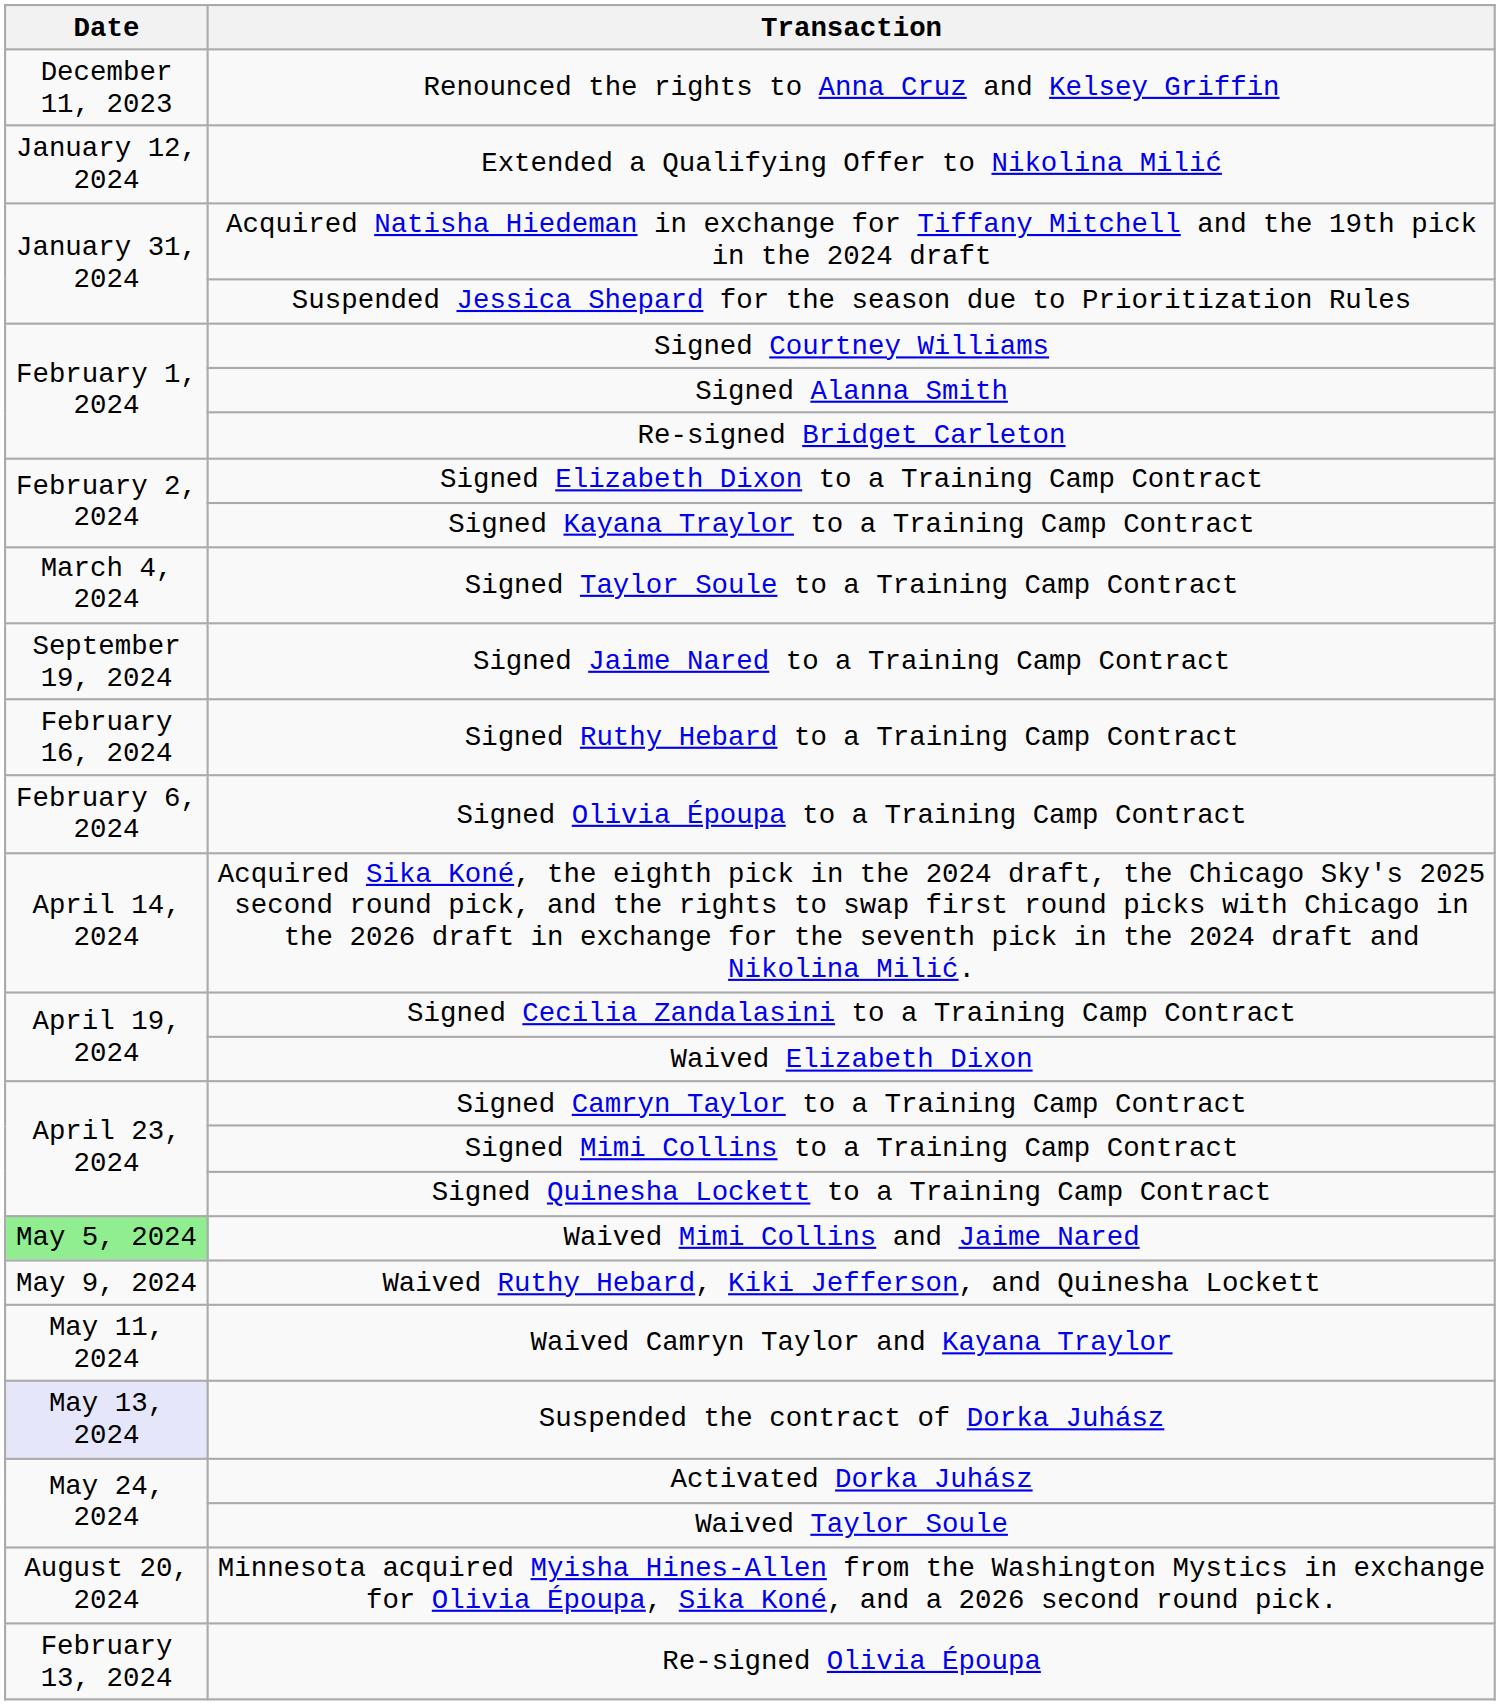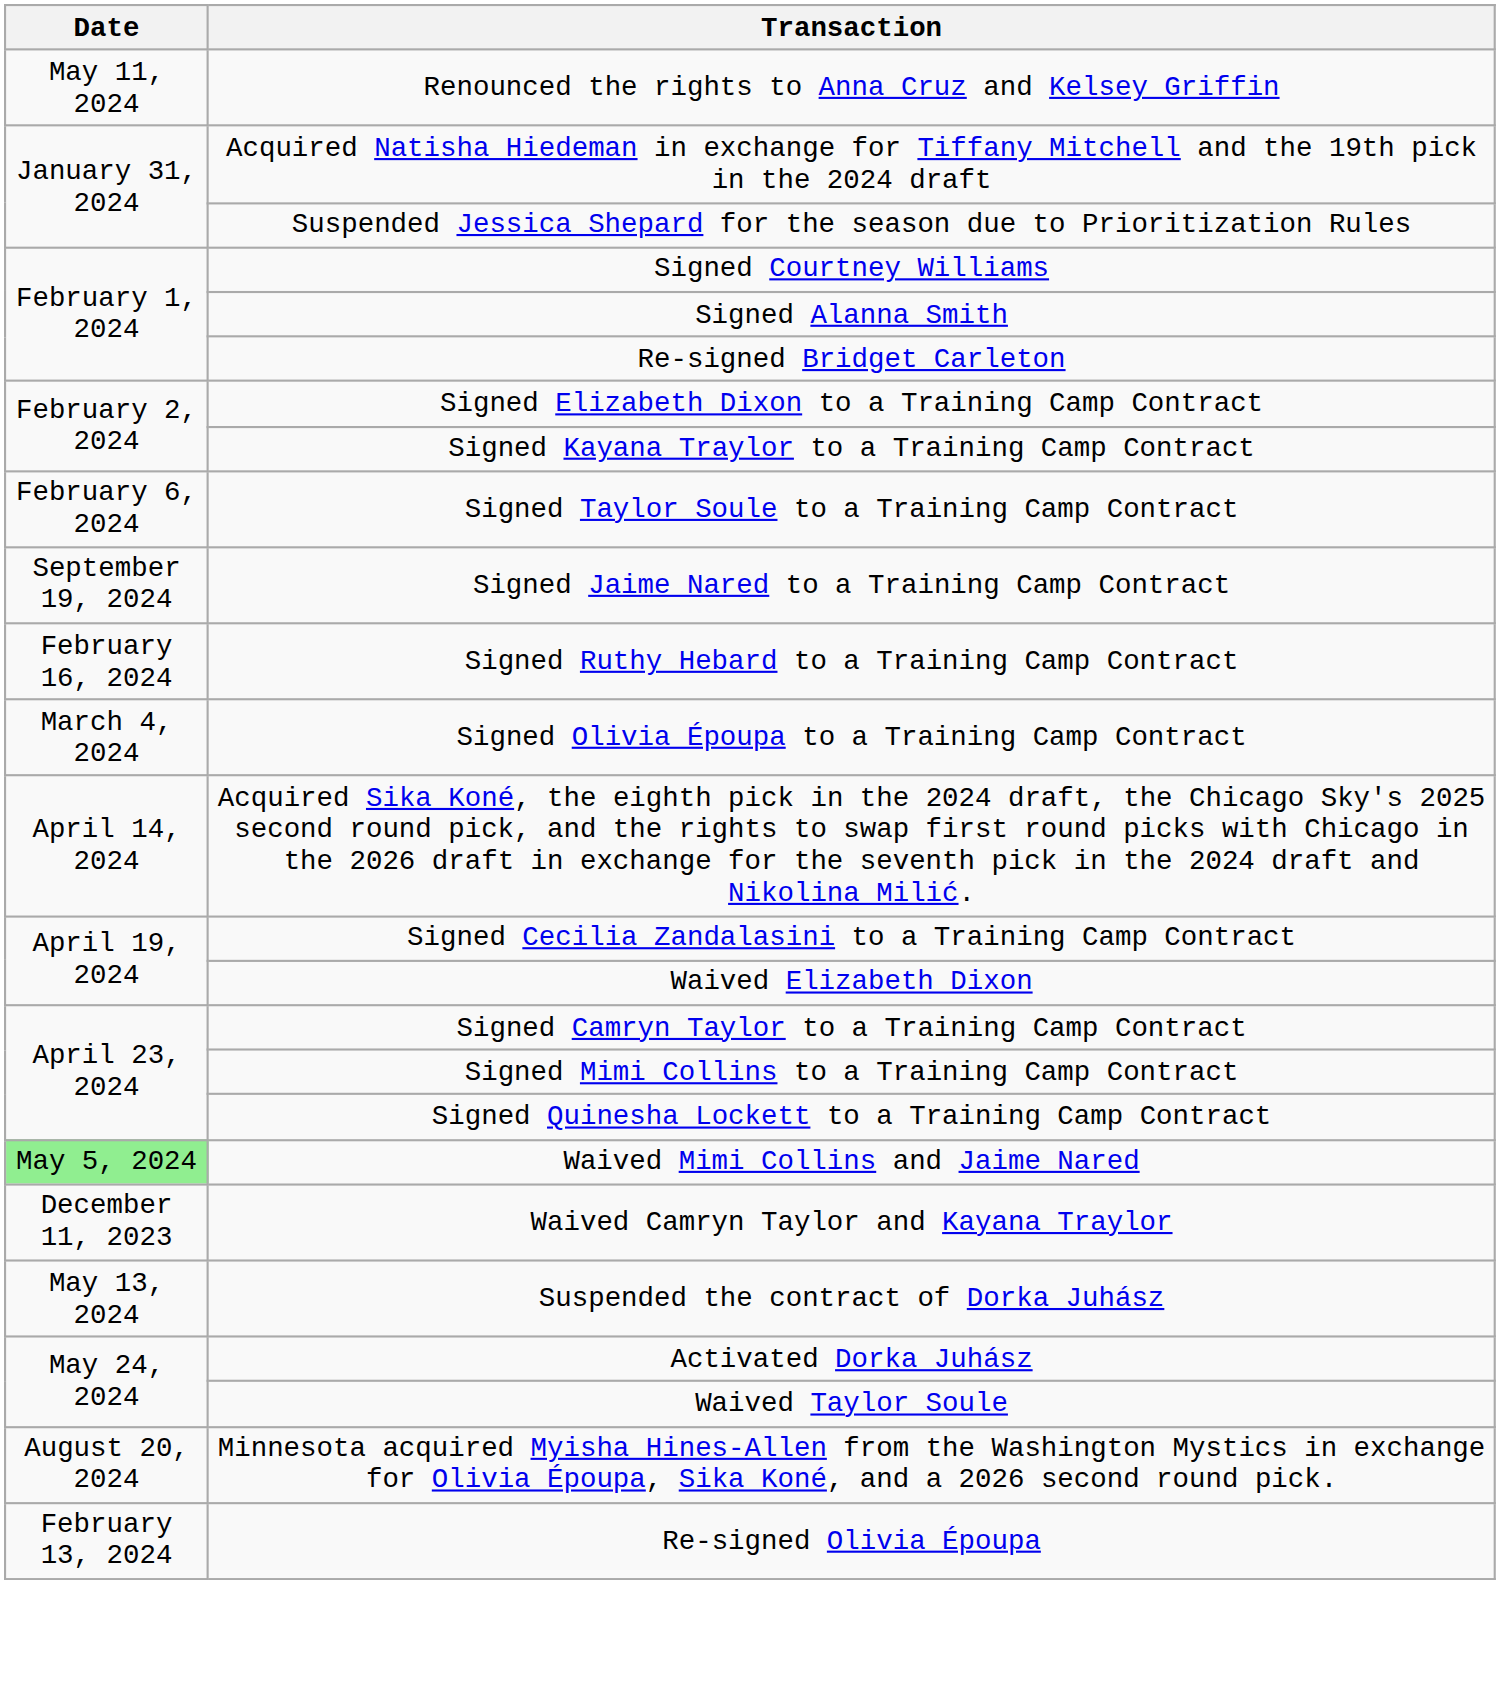(107, 88) December 11, 2023 -> (107, 88) May 11, 2024
- row: (852, 164)
(107, 585) March 4, 2024 -> (107, 509) February 6, 2024
(107, 814) February 6, 2024 -> (107, 738) March 4, 2024
- row: (852, 1283)
(107, 1343) May 11, 2024 -> (107, 1222) December 11, 2023
(107, 1420) lavender background -> (107, 1299) no background
